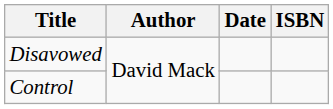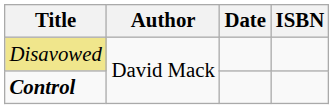(56, 53) no background -> (56, 53) khaki background
(41, 86) normal -> (42, 86) bold
